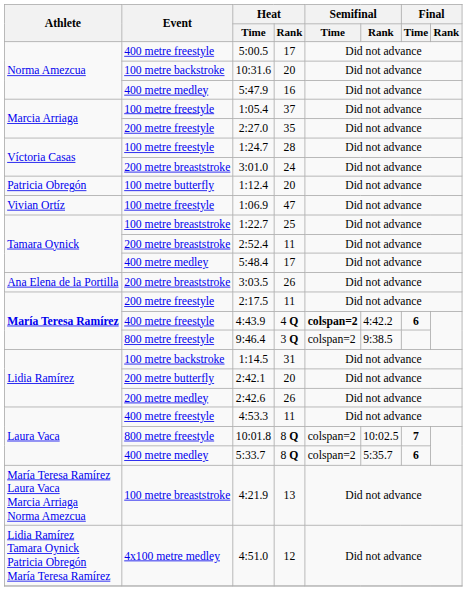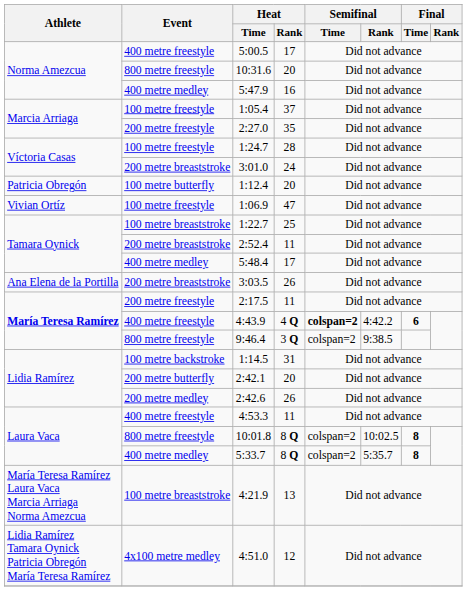(174, 71) 100 metre backstroke -> (169, 71) 800 metre freestyle
(416, 436) 7 -> (416, 436) 8
(416, 455) 6 -> (416, 455) 8
